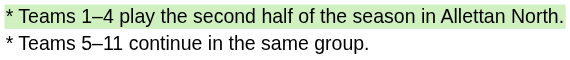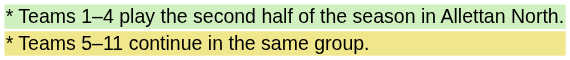(188, 43) no background -> (188, 43) khaki background
